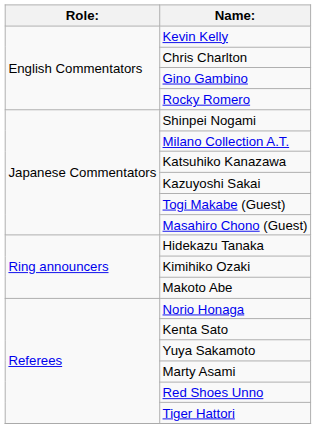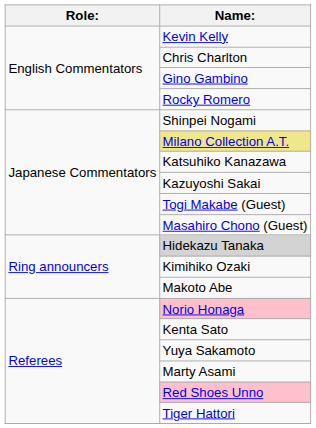(226, 141) no background -> (226, 141) khaki background
(213, 246) no background -> (213, 246) lightgrey background
(203, 309) no background -> (203, 309) pink background
(213, 392) no background -> (213, 392) pink background
